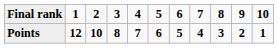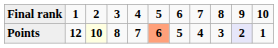(96, 33) no background -> (96, 33) lightyellow background
(159, 33) no background -> (159, 33) lightsalmon background
(242, 33) no background -> (242, 33) lavender background
